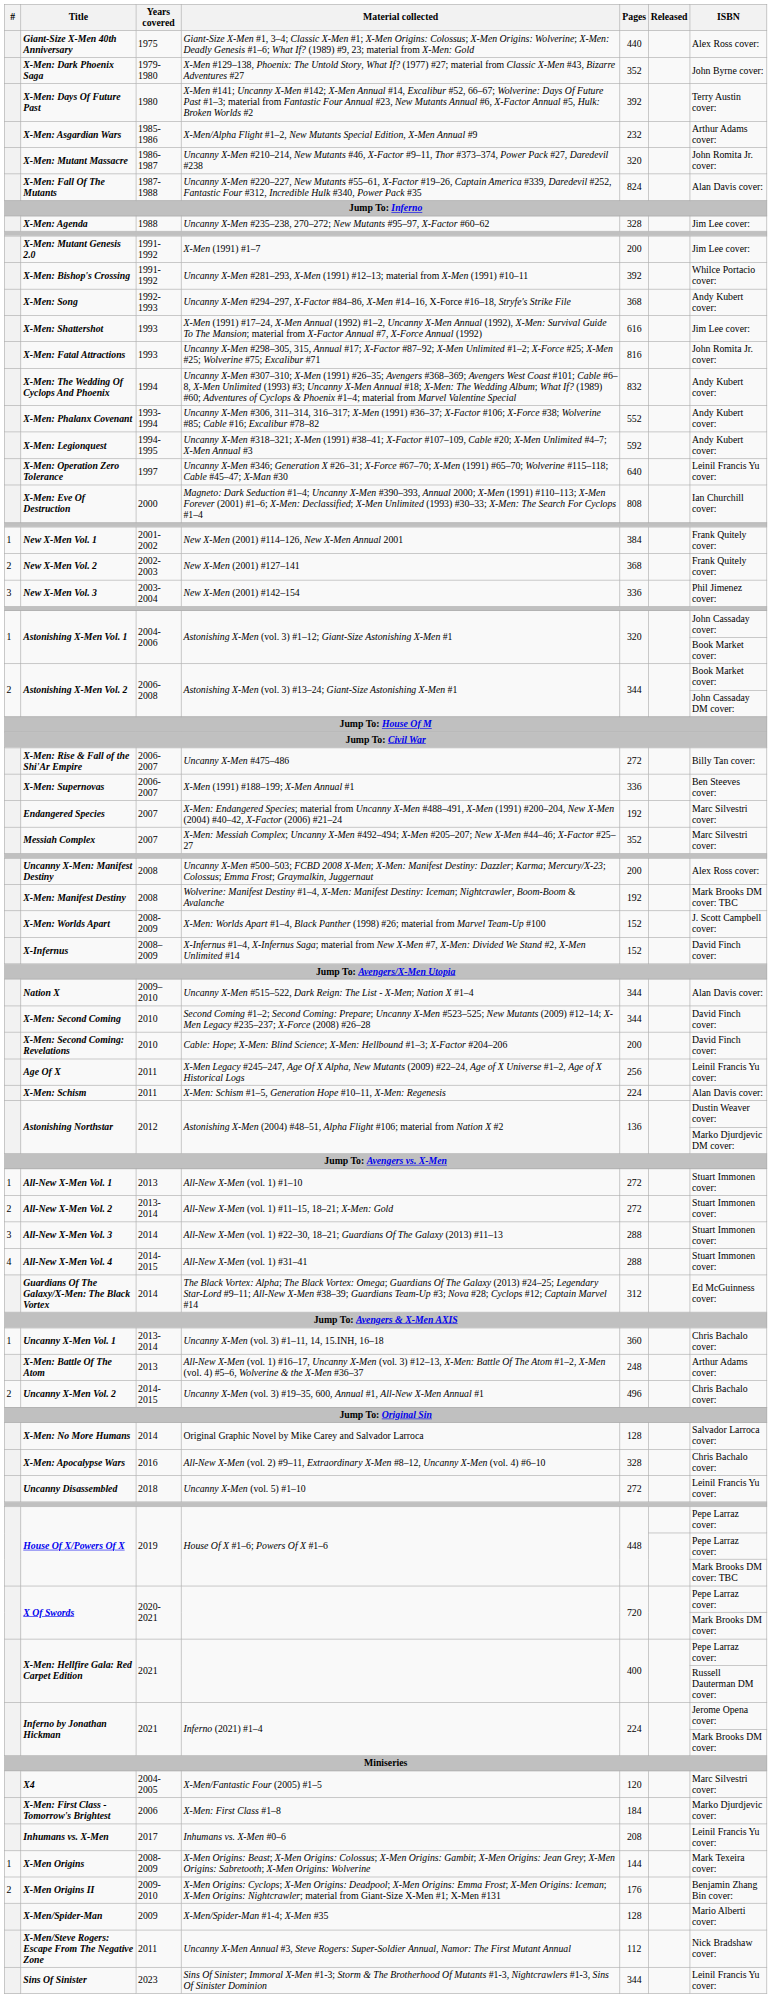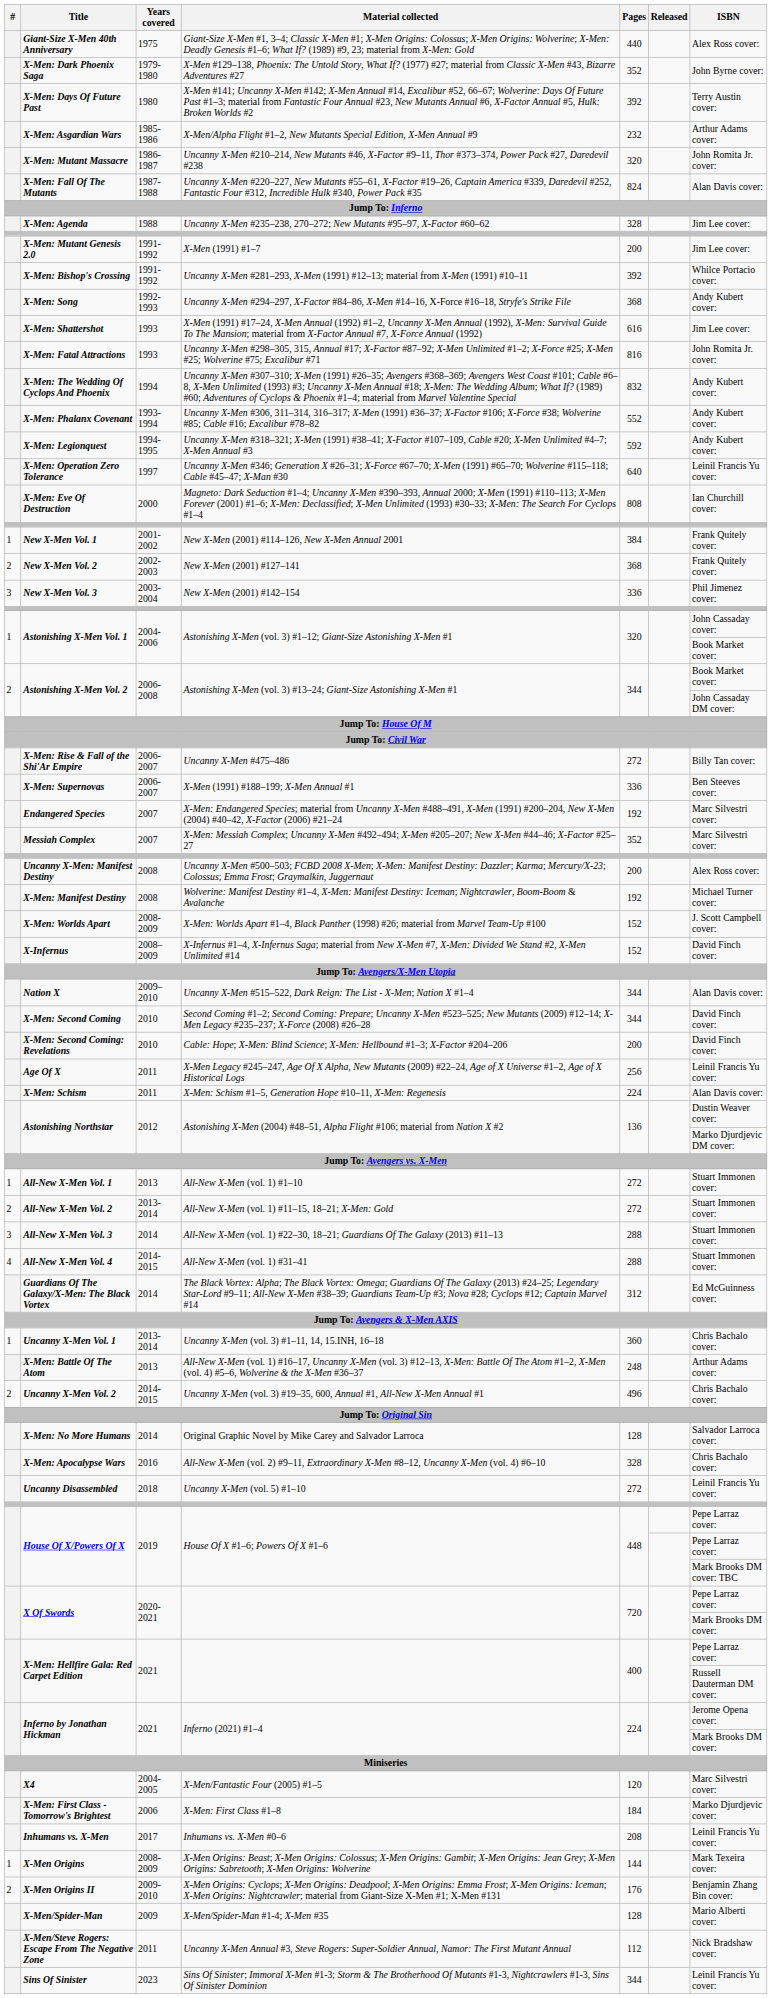(727, 897) Mark Brooks DM cover: TBC -> (722, 897) Michael Turner cover:
